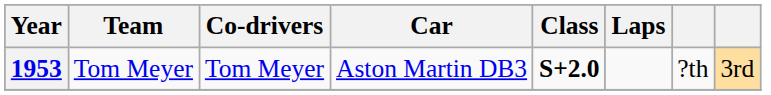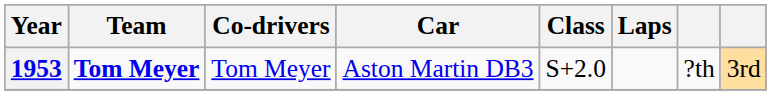(133, 67) normal -> (137, 67) bold
(569, 67) bold -> (576, 67) normal
